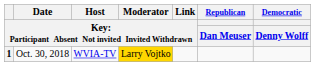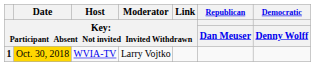(43, 54) no background -> (43, 54) gold background
(146, 54) gold background -> (146, 54) no background
